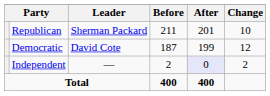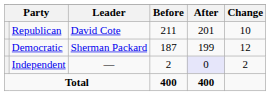(109, 30) Sherman Packard -> (96, 30) David Cote
(96, 47) David Cote -> (109, 47) Sherman Packard
